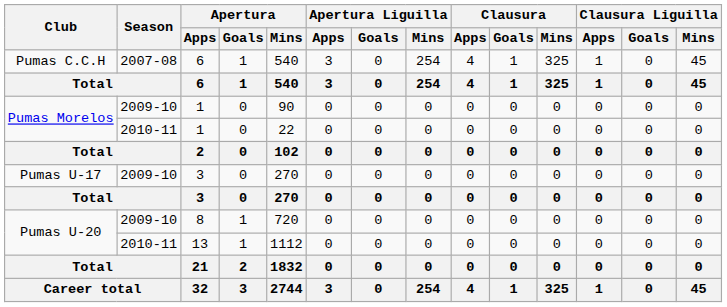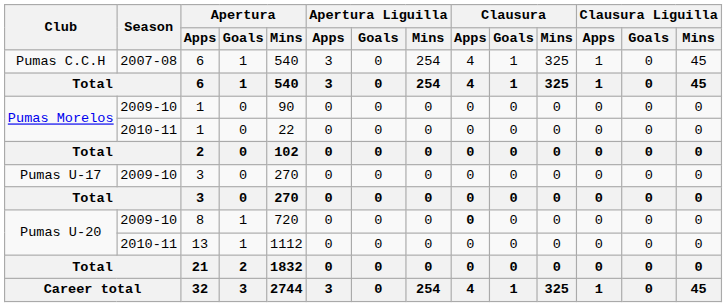(470, 221) normal -> (470, 221) bold
